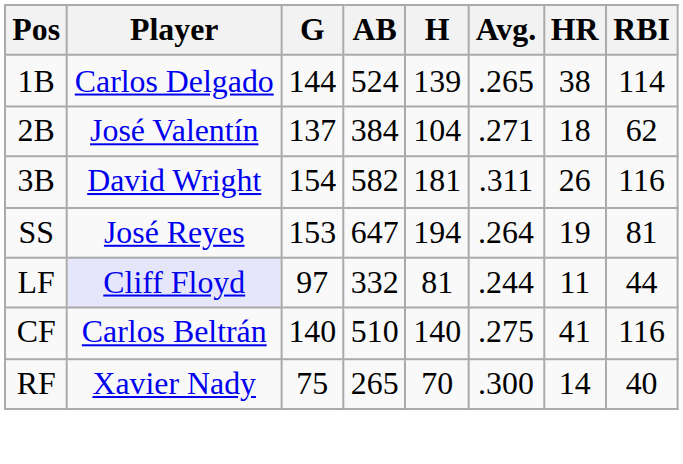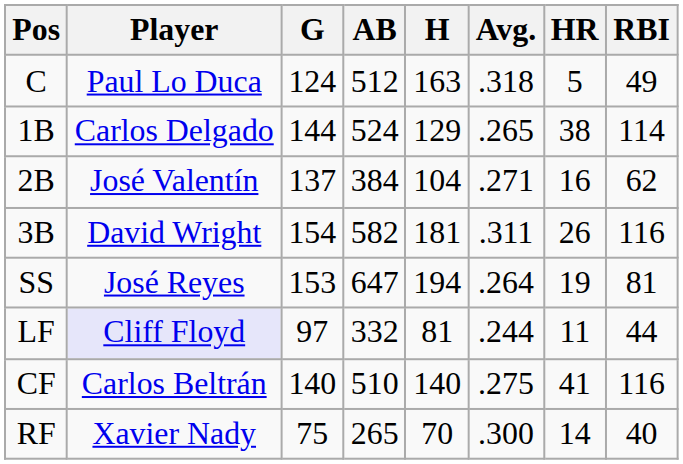+ row: (36, 80)
(437, 80) 139 -> (437, 130) 129
(575, 130) 18 -> (575, 181) 16
